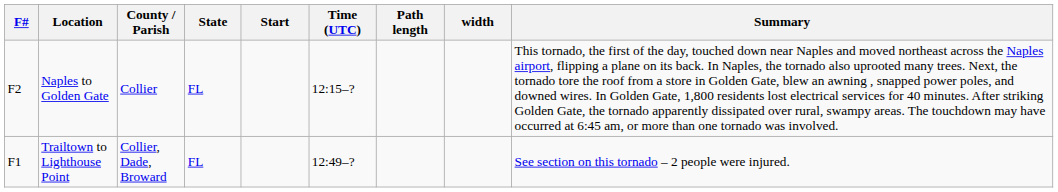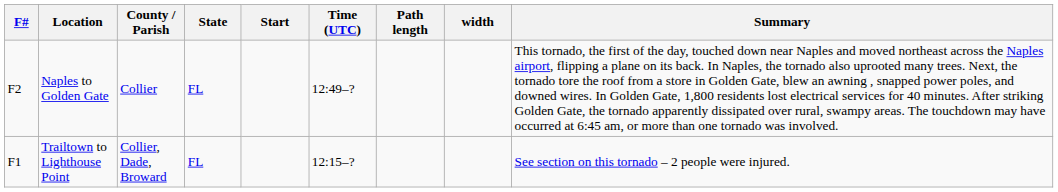(333, 88) 12:15–? -> (333, 88) 12:49–?
(333, 161) 12:49–? -> (333, 161) 12:15–?
